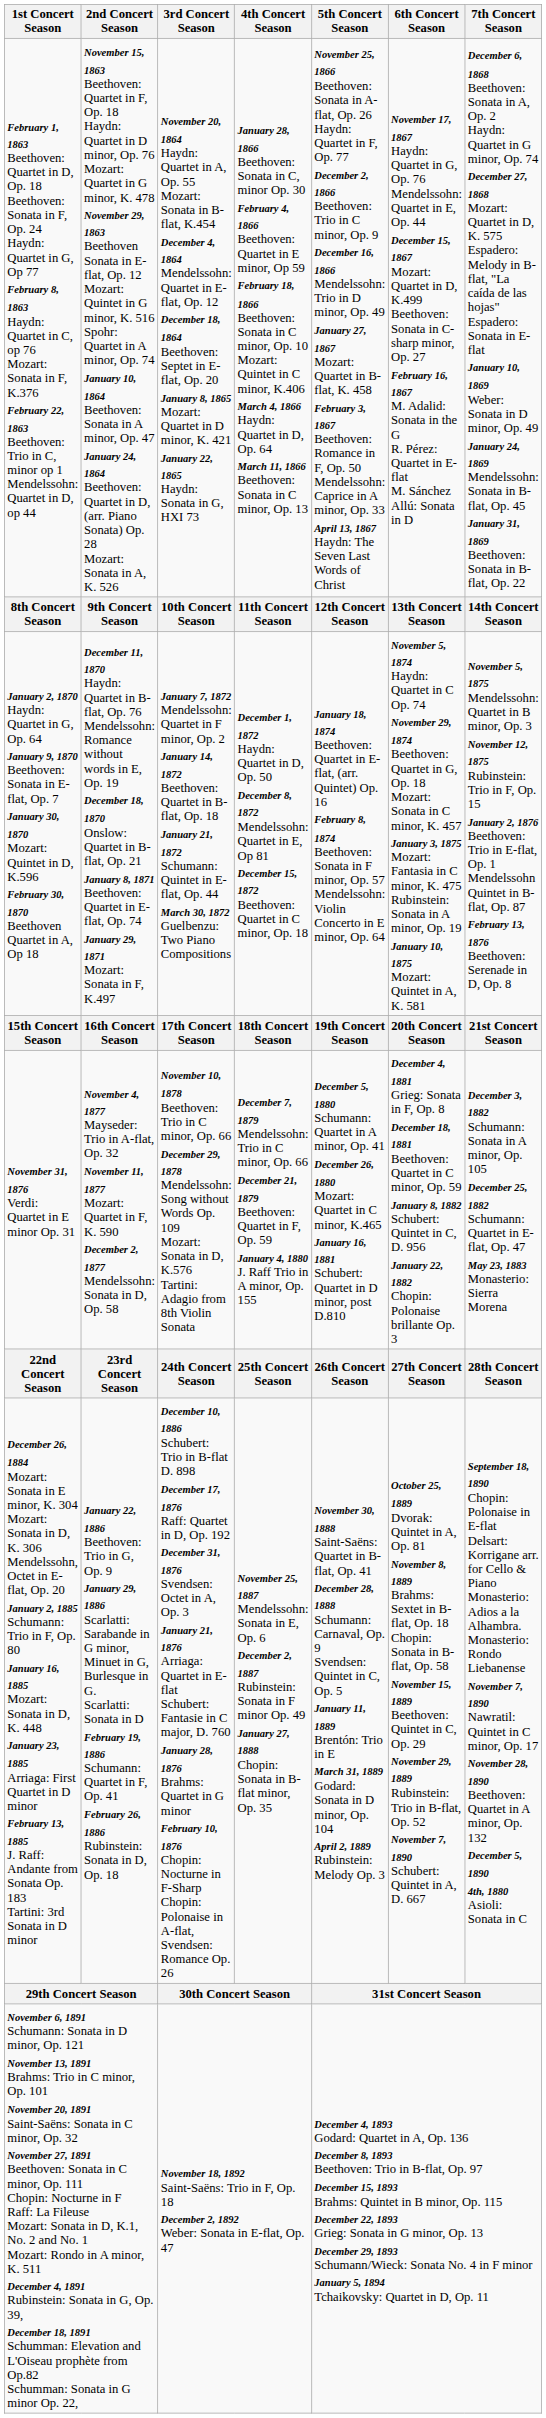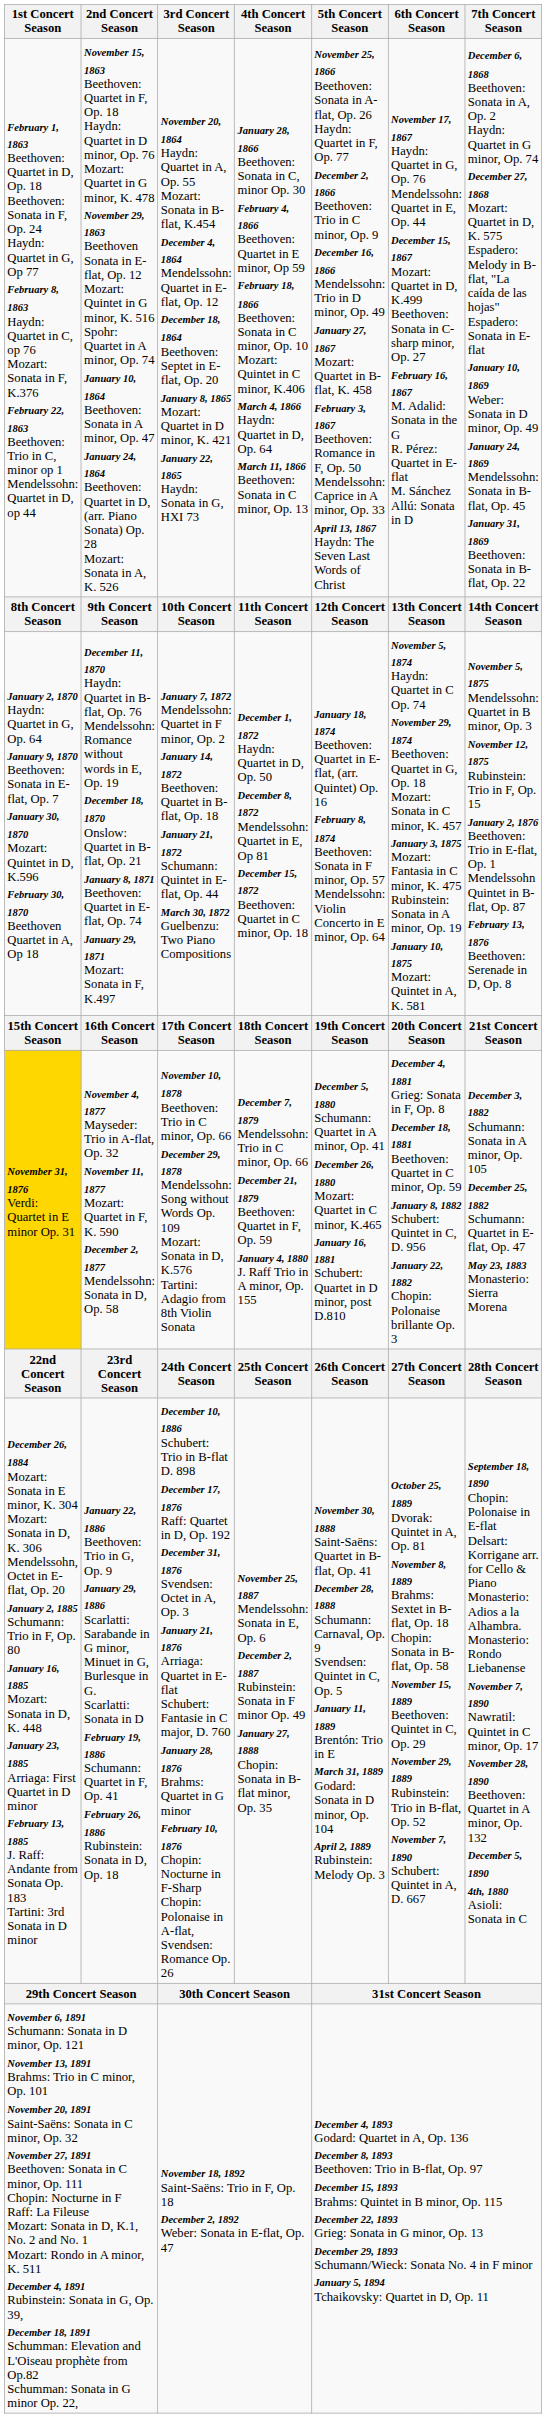(41, 1202) no background -> (41, 1202) gold background
